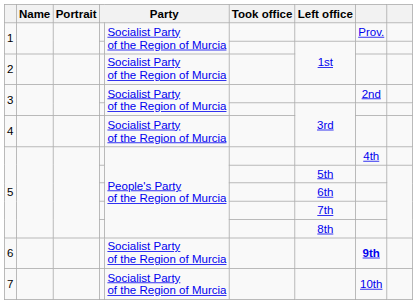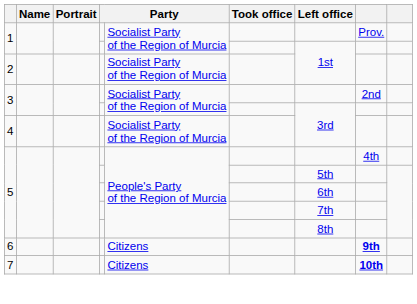(167, 253) Socialist Party of the Region of Murcia -> (128, 247) Citizens
(167, 284) Socialist Party of the Region of Murcia -> (128, 265) Citizens
(371, 284) normal -> (371, 265) bold
